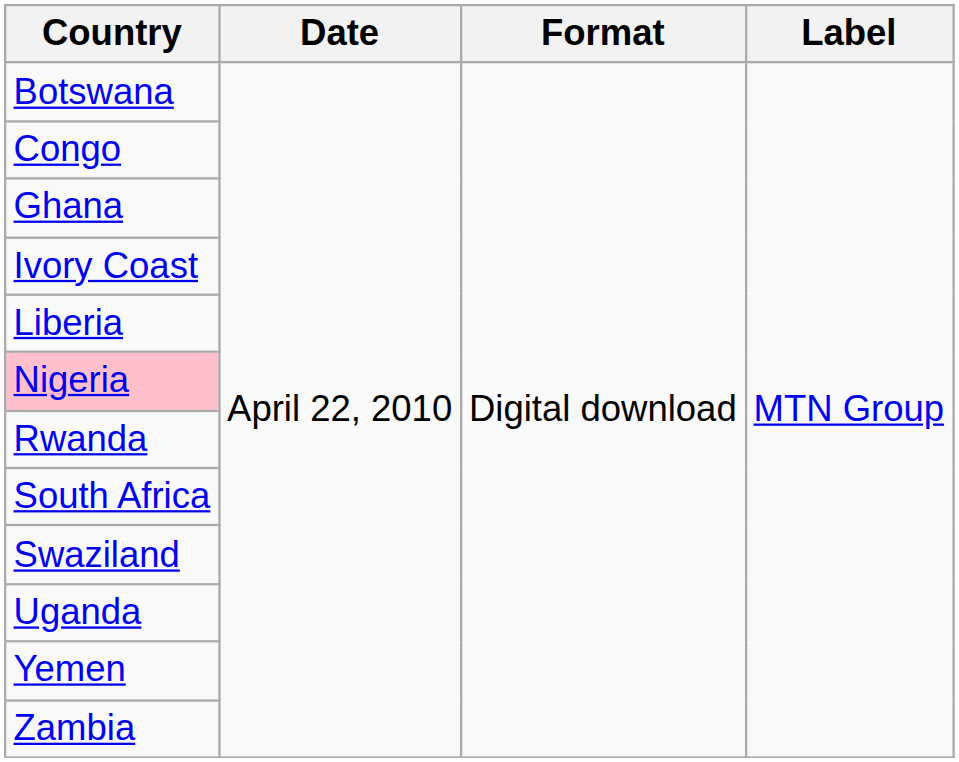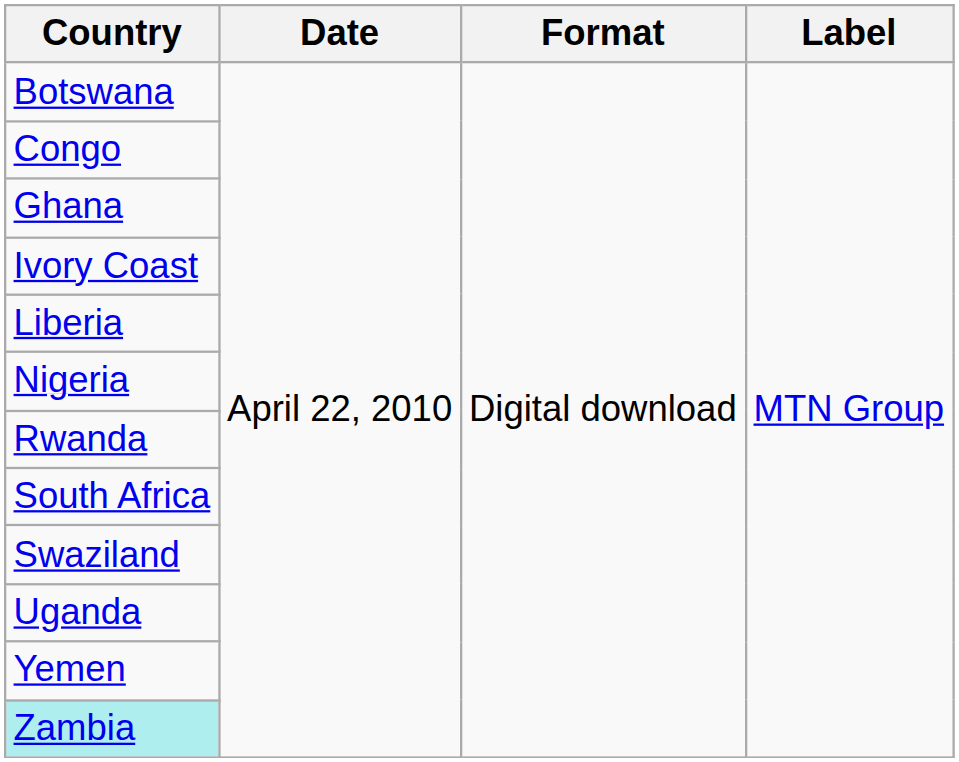(71, 380) pink background -> (71, 380) no background
(74, 727) no background -> (74, 727) paleturquoise background
